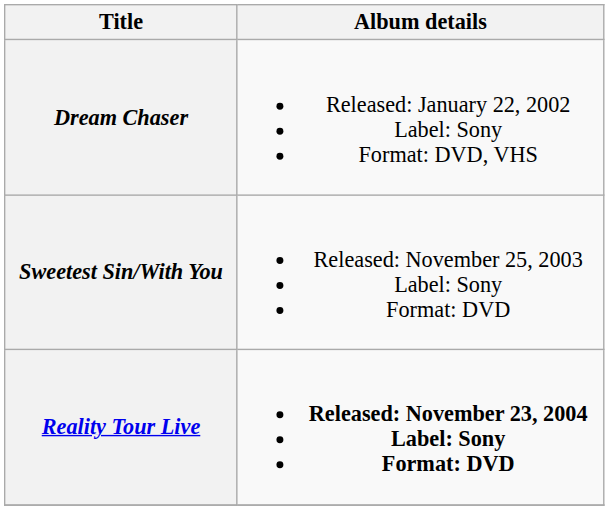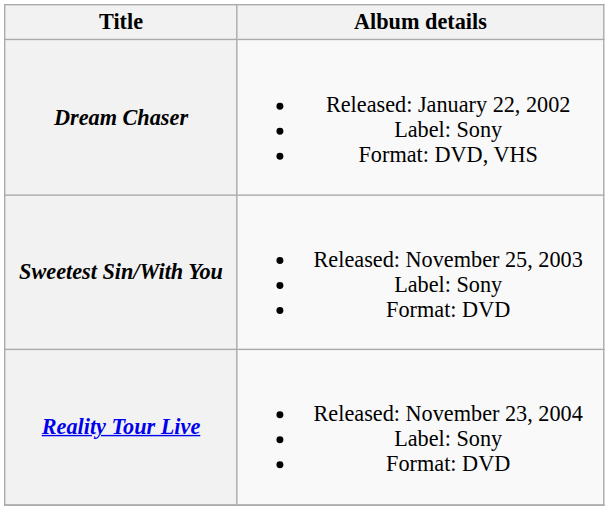(420, 440) bold -> (420, 440) normal
